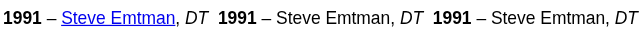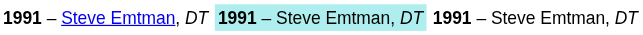(321, 18) no background -> (321, 18) paleturquoise background
